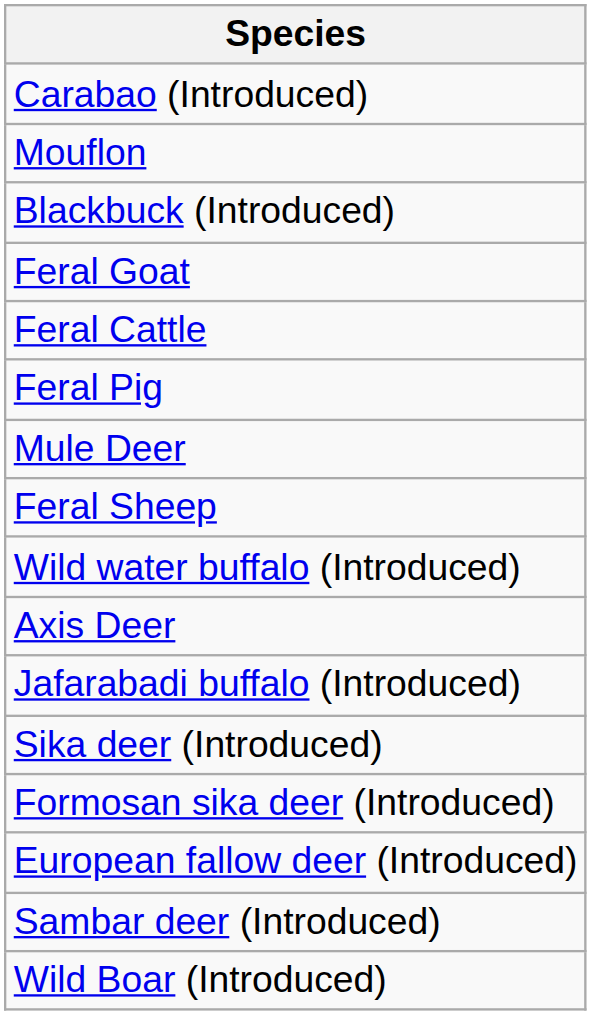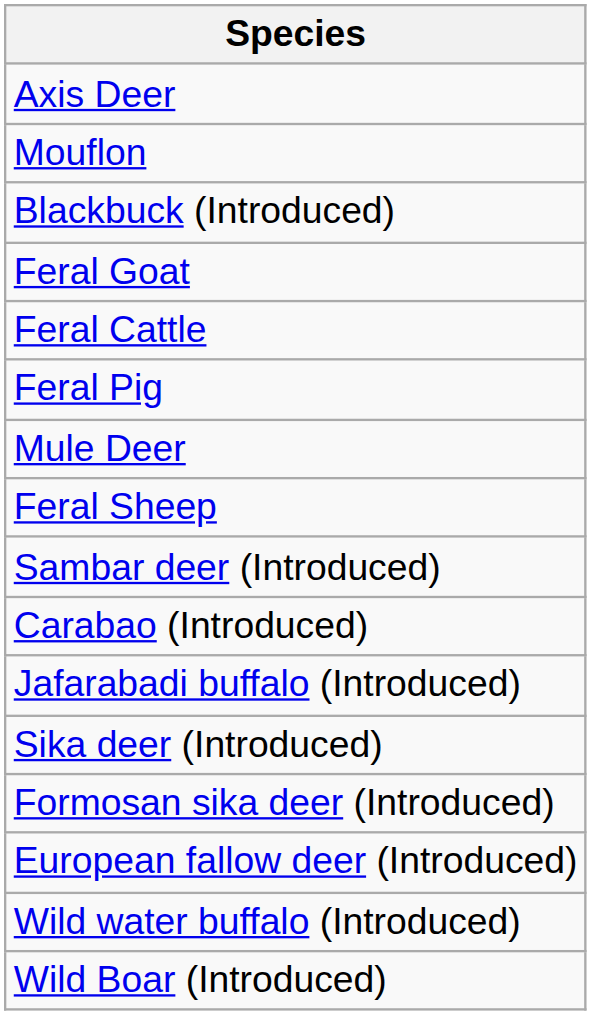(191, 93) Carabao (Introduced) -> (95, 93) Axis Deer
(267, 566) Wild water buffalo (Introduced) -> (227, 566) Sambar deer (Introduced)
(95, 625) Axis Deer -> (191, 625) Carabao (Introduced)
(227, 920) Sambar deer (Introduced) -> (267, 920) Wild water buffalo (Introduced)
